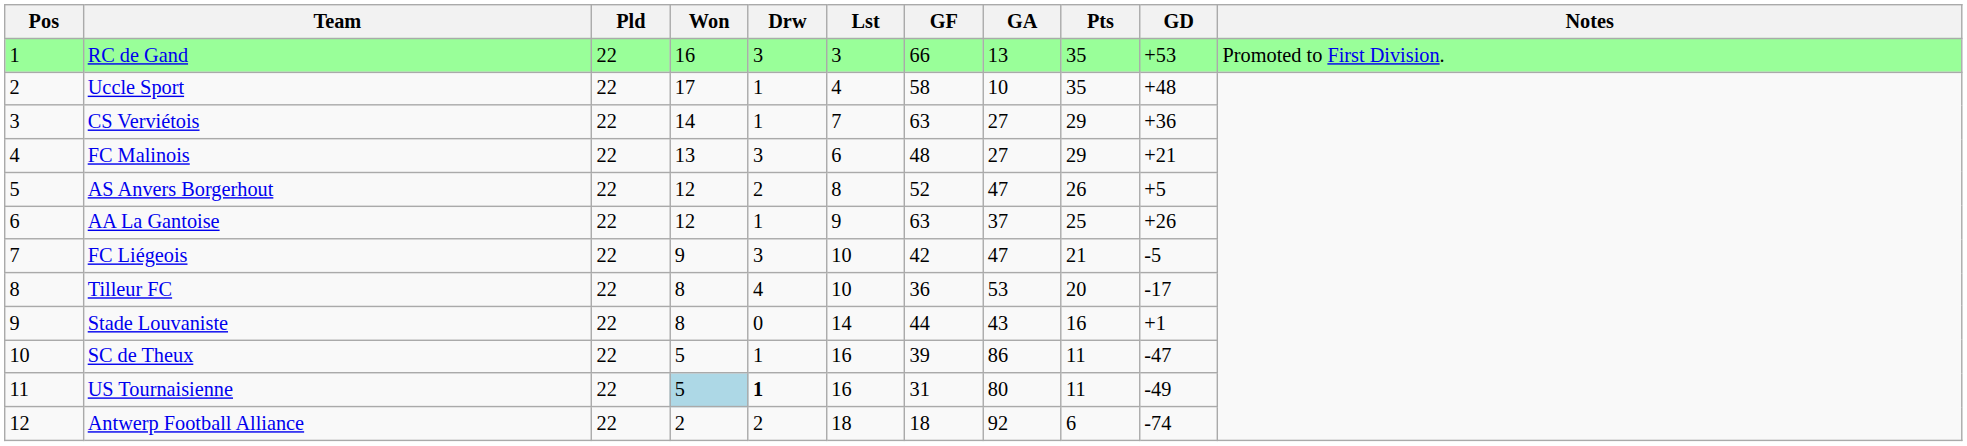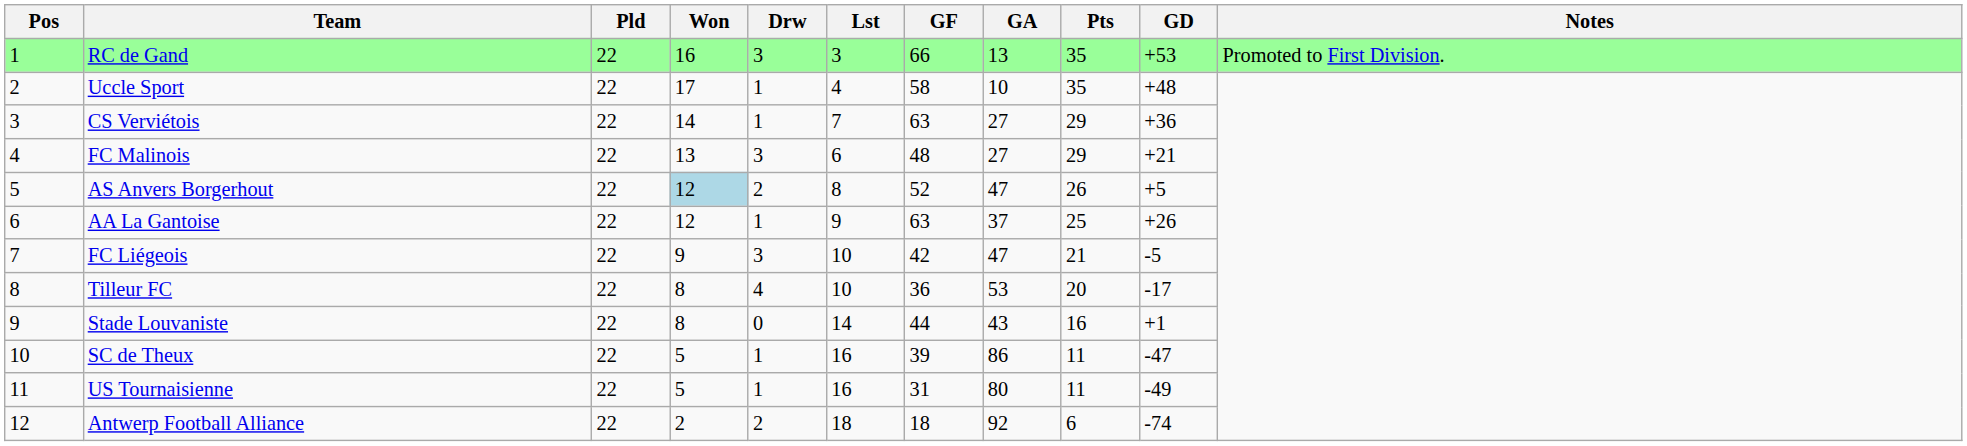(685, 189) no background -> (685, 189) lightblue background
(680, 389) lightblue background -> (680, 389) no background
(758, 389) bold -> (758, 389) normal
